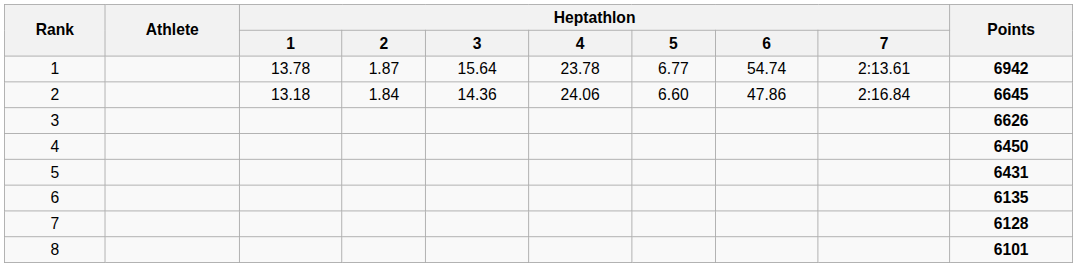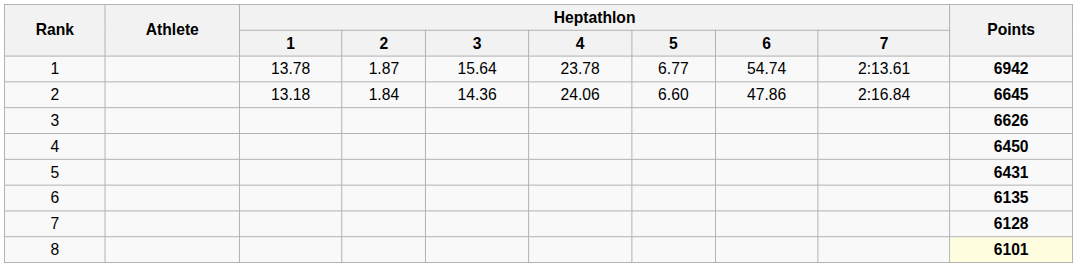(1011, 249) no background -> (1011, 249) lightyellow background
